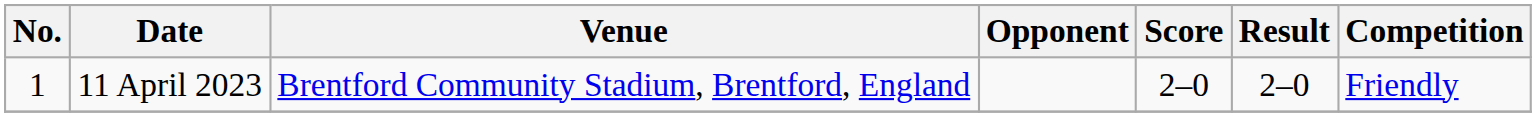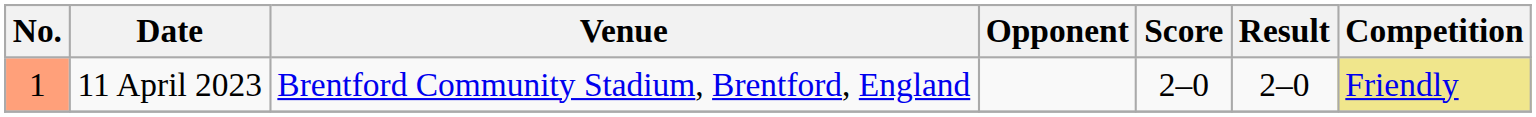(37, 84) no background -> (37, 84) lightsalmon background
(1402, 84) no background -> (1402, 84) khaki background
